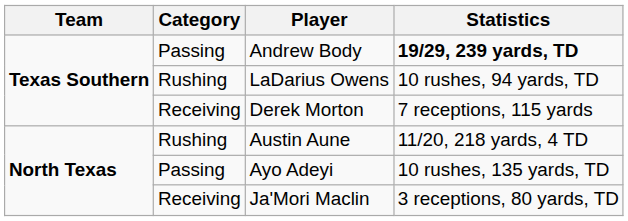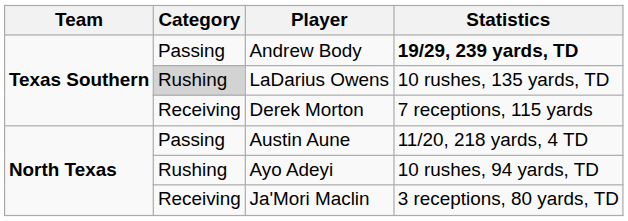(193, 80) no background -> (193, 80) lightgrey background
(498, 80) 10 rushes, 94 yards, TD -> (504, 80) 10 rushes, 135 yards, TD
(193, 140) Rushing -> (191, 140) Passing
(191, 170) Passing -> (193, 170) Rushing
(504, 170) 10 rushes, 135 yards, TD -> (498, 170) 10 rushes, 94 yards, TD
